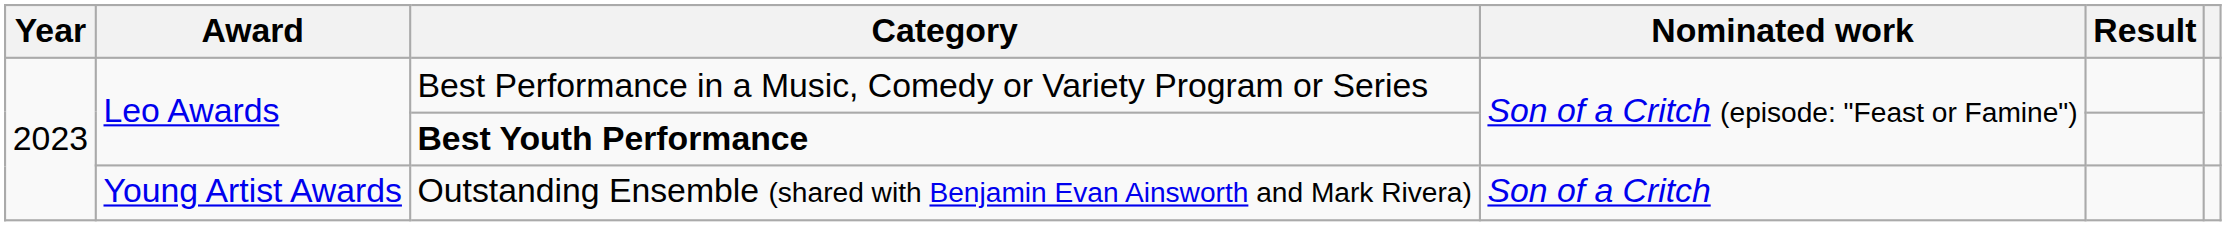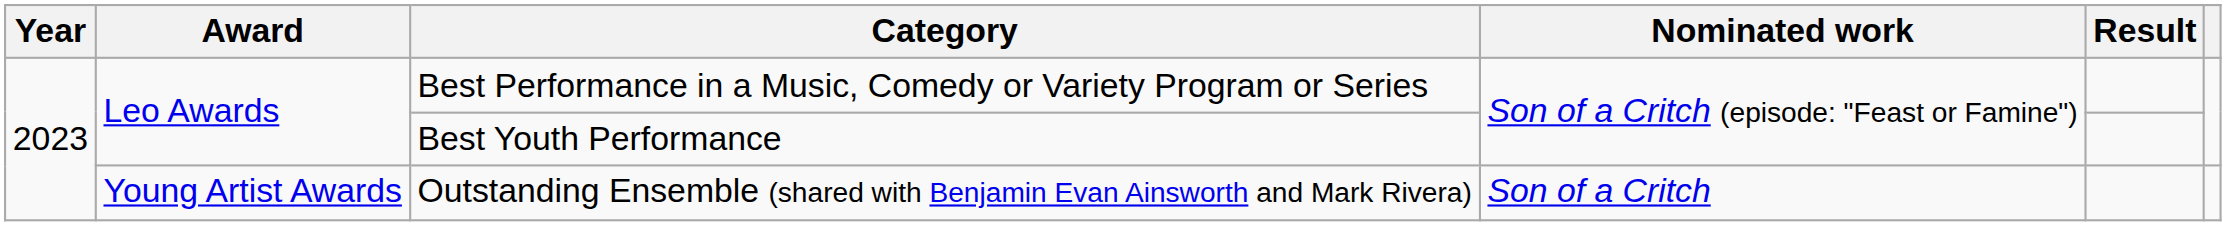(613, 138) bold -> (600, 138) normal
